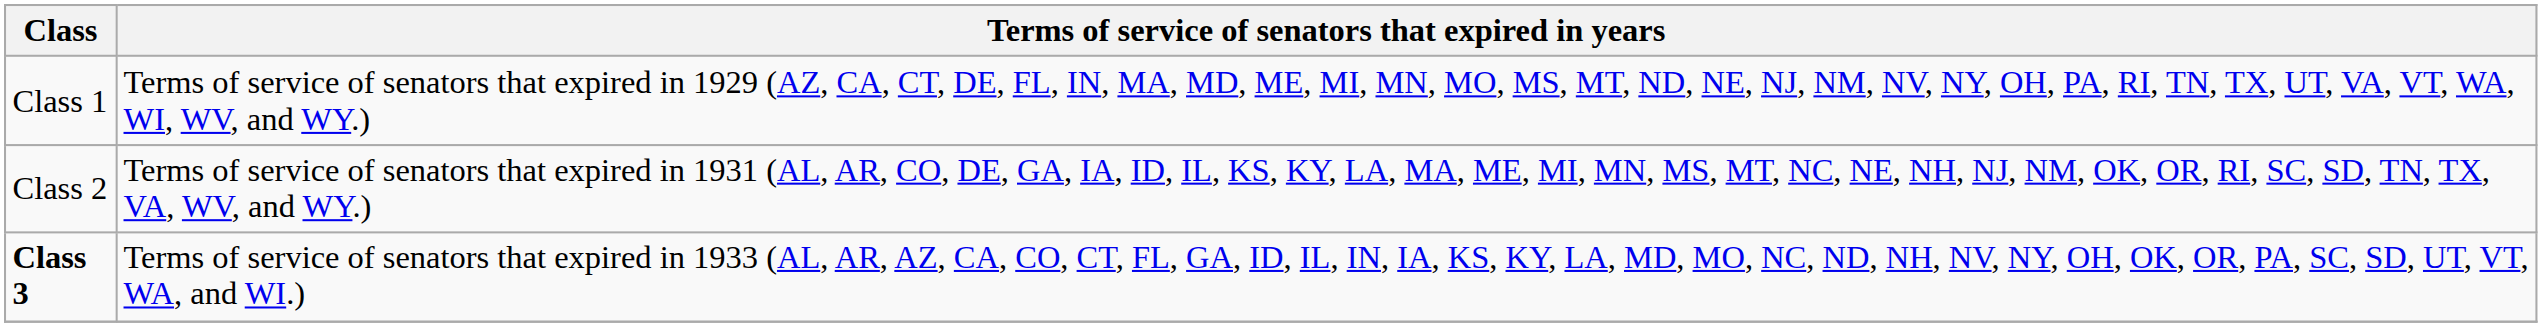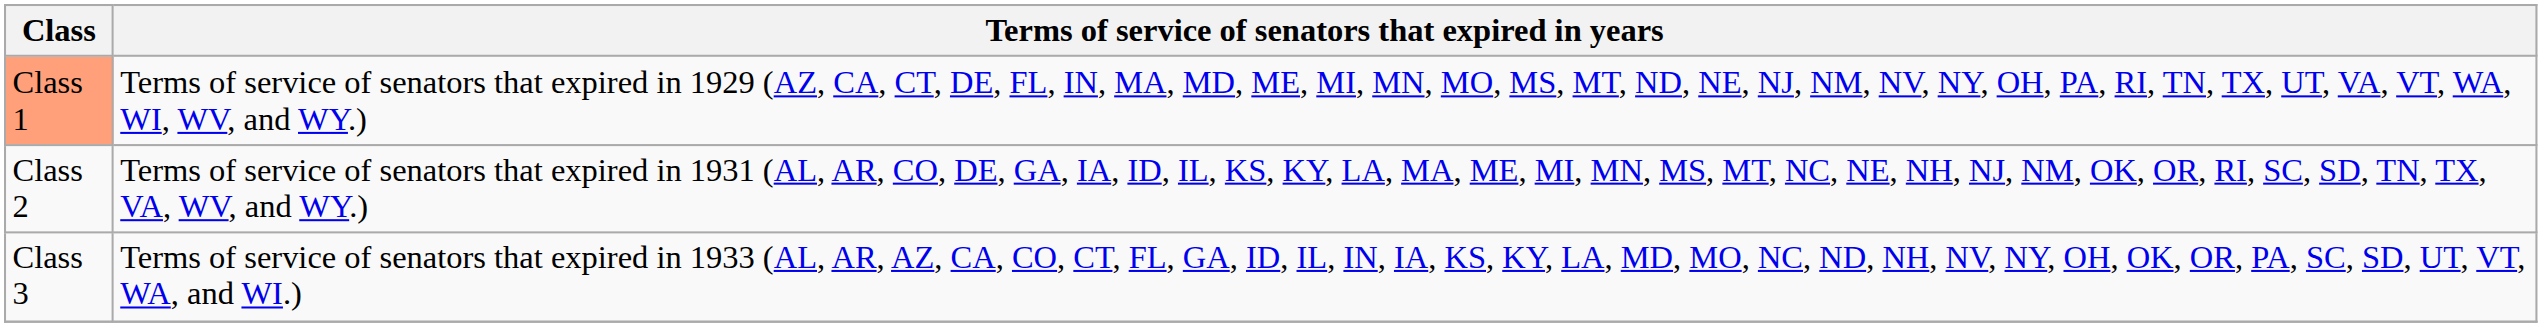(60, 100) no background -> (48, 100) lightsalmon background
(50, 276) bold -> (48, 276) normal
